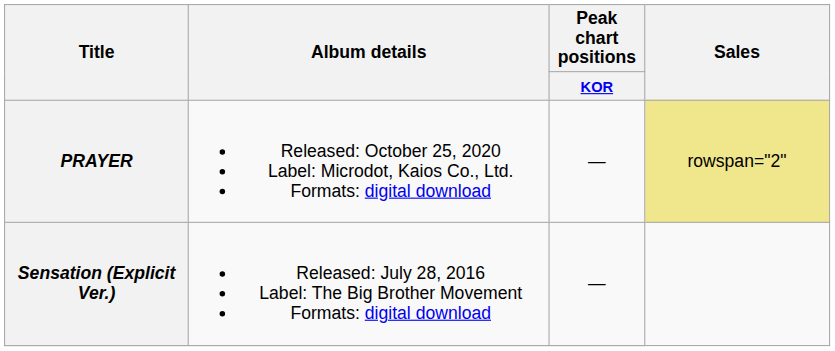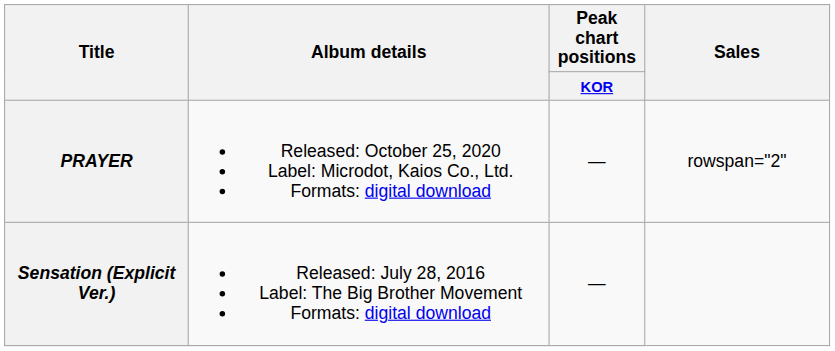(737, 161) khaki background -> (737, 161) no background
